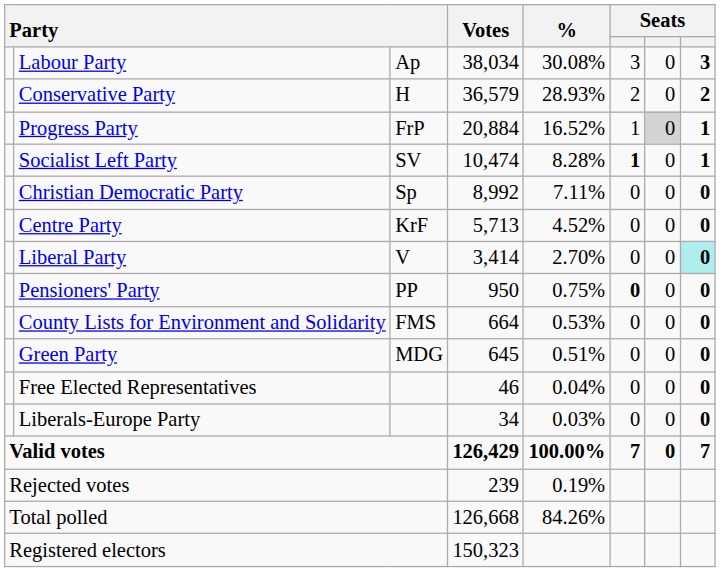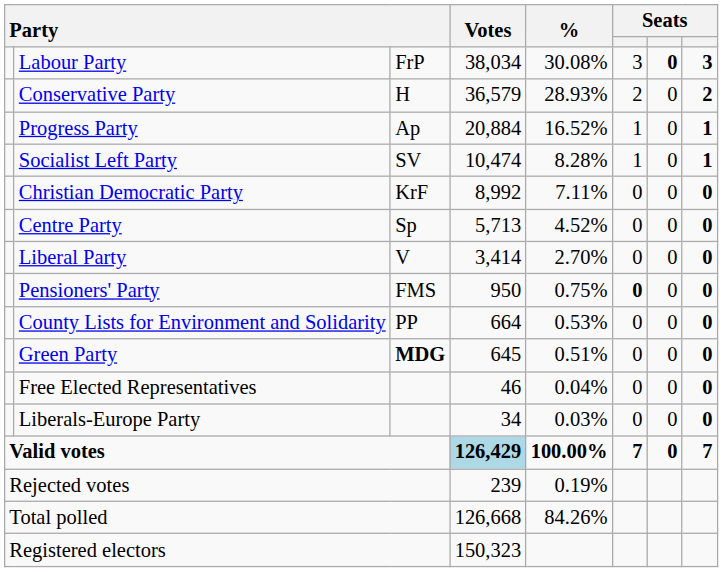(408, 62) Ap -> (410, 62) FrP
(670, 62) normal -> (672, 62) bold
(410, 127) FrP -> (408, 127) Ap
(670, 127) lightgrey background -> (672, 127) no background
(635, 160) bold -> (637, 160) normal
(406, 192) Sp -> (412, 192) KrF
(412, 225) KrF -> (406, 225) Sp
(705, 257) paleturquoise background -> (707, 257) no background
(407, 290) PP -> (416, 290) FMS
(416, 322) FMS -> (407, 322) PP
(419, 354) normal -> (420, 354) bold
(486, 452) no background -> (488, 452) lightblue background
